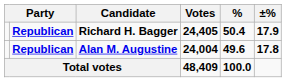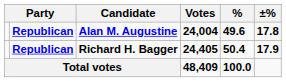rows swapped: (128, 31) <-> (128, 49)
